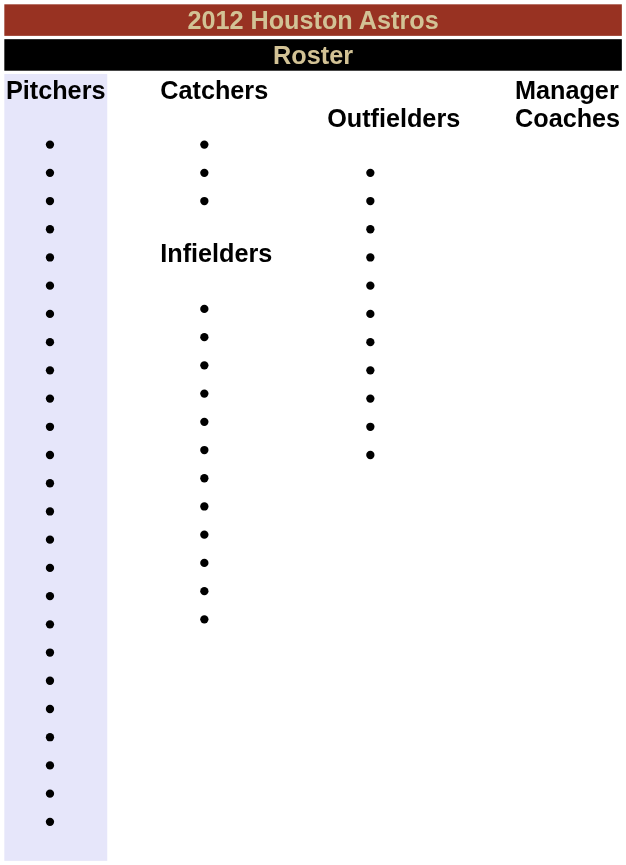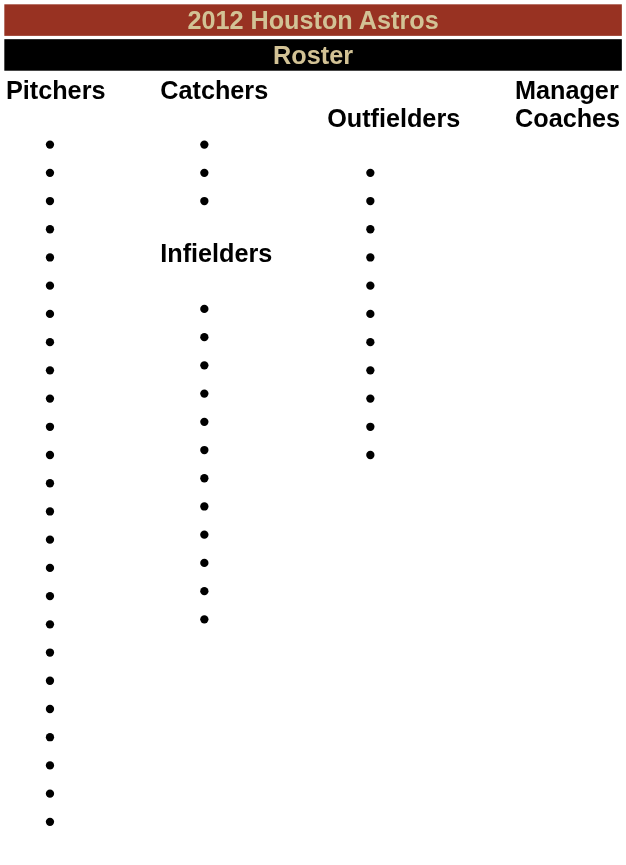(56, 455) lavender background -> (56, 455) no background
